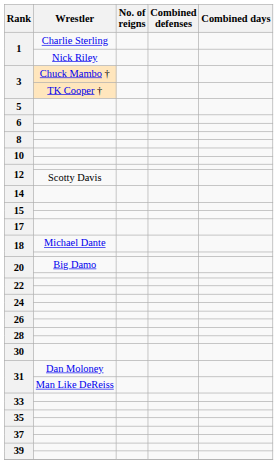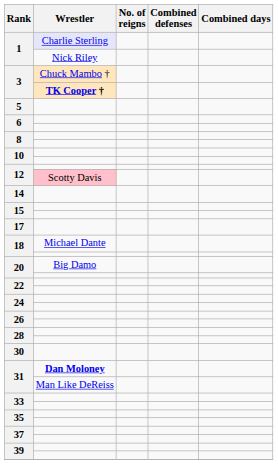(75, 40) no background -> (75, 40) lavender background
(75, 90) normal -> (75, 90) bold
(75, 177) no background -> (75, 177) pink background
(75, 368) normal -> (75, 368) bold
